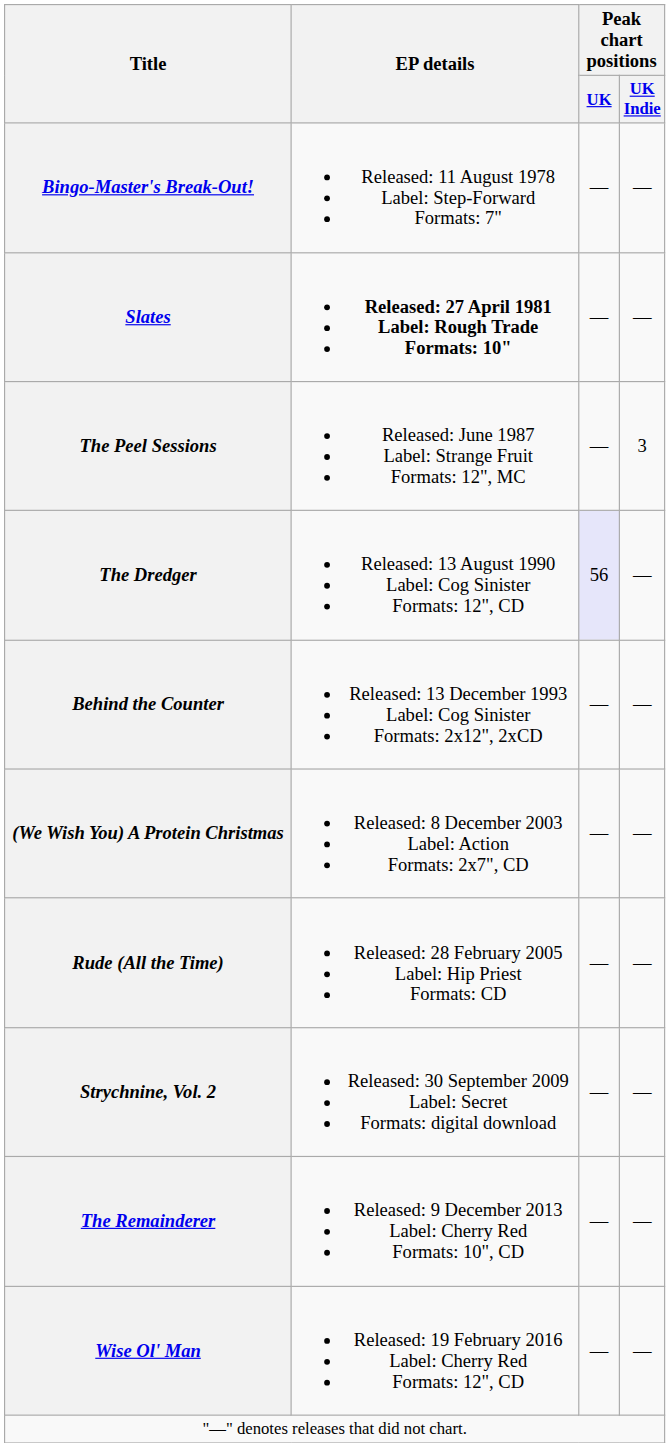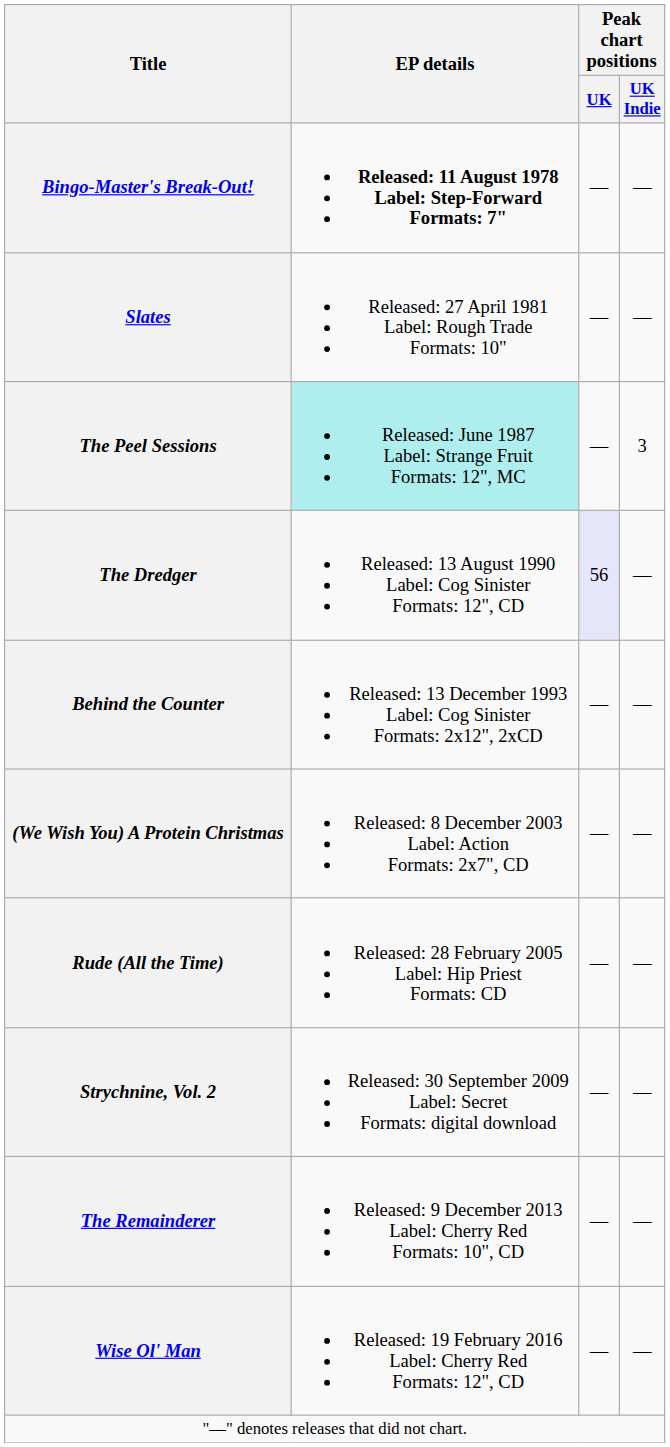(435, 198) normal -> (435, 198) bold
(435, 327) bold -> (435, 327) normal
(435, 456) no background -> (435, 456) paleturquoise background
